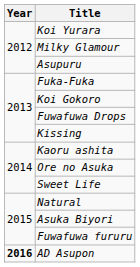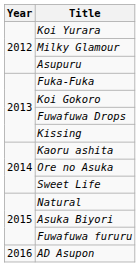(20, 253) bold -> (20, 253) normal
